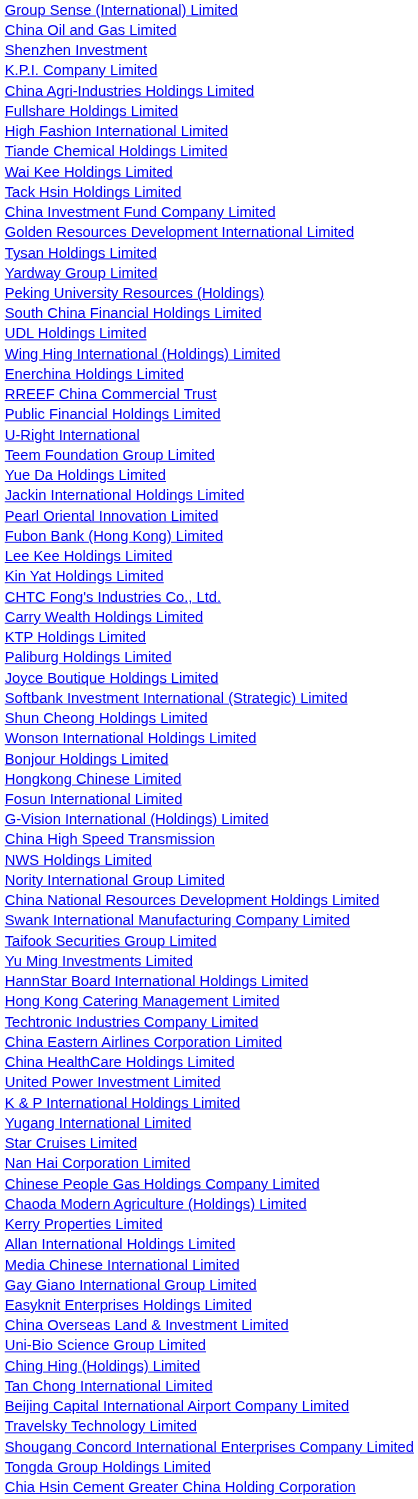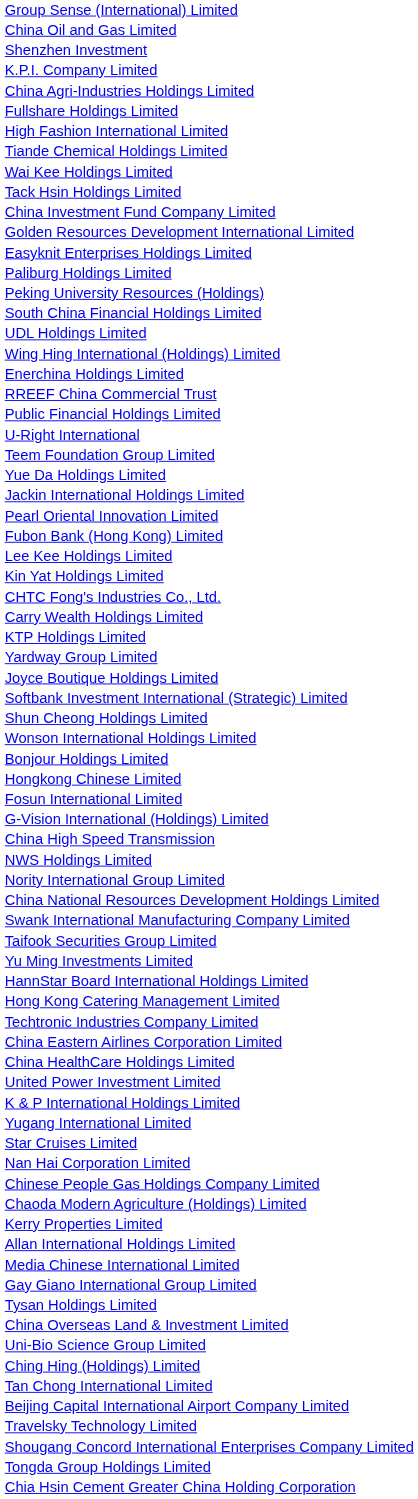(81, 252) Tysan Holdings Limited -> (128, 252) Easyknit Enterprises Holdings Limited
(81, 273) Yardway Group Limited -> (88, 273) Paliburg Holdings Limited
(88, 657) Paliburg Holdings Limited -> (81, 657) Yardway Group Limited
(128, 1305) Easyknit Enterprises Holdings Limited -> (81, 1305) Tysan Holdings Limited
